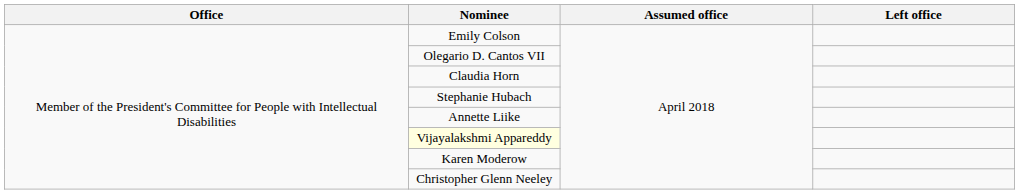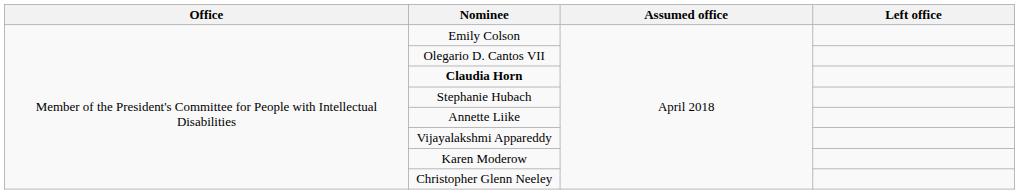(484, 76) normal -> (484, 76) bold
(484, 138) lightyellow background -> (484, 138) no background
